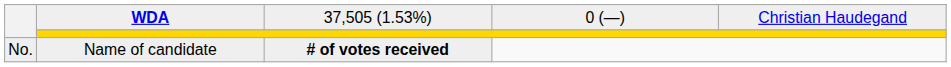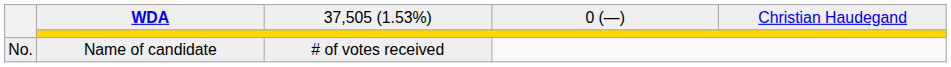(378, 50) bold -> (378, 50) normal
